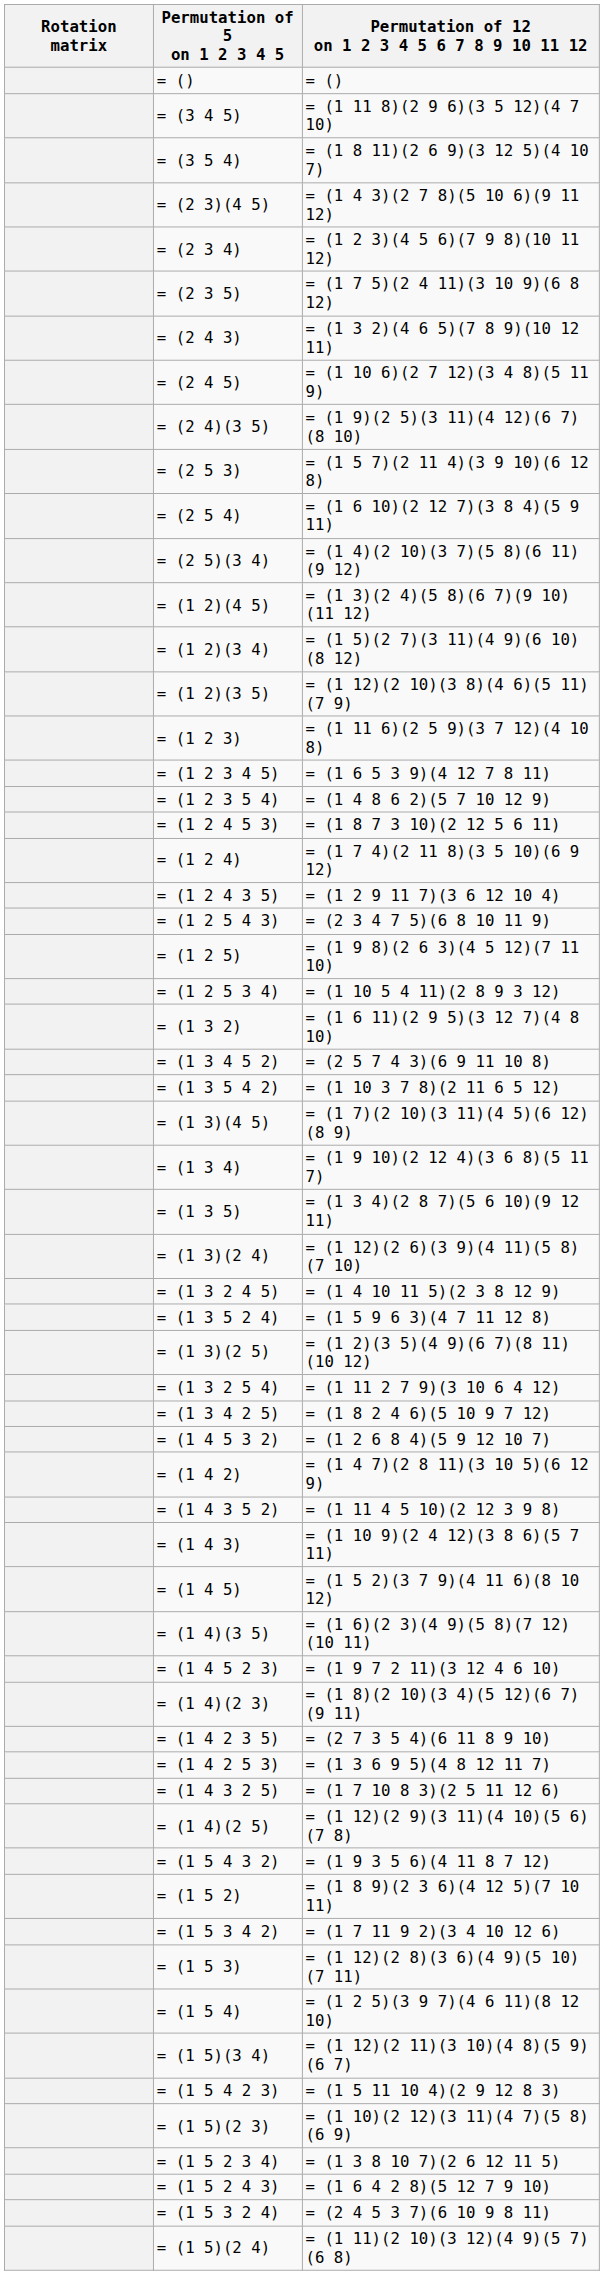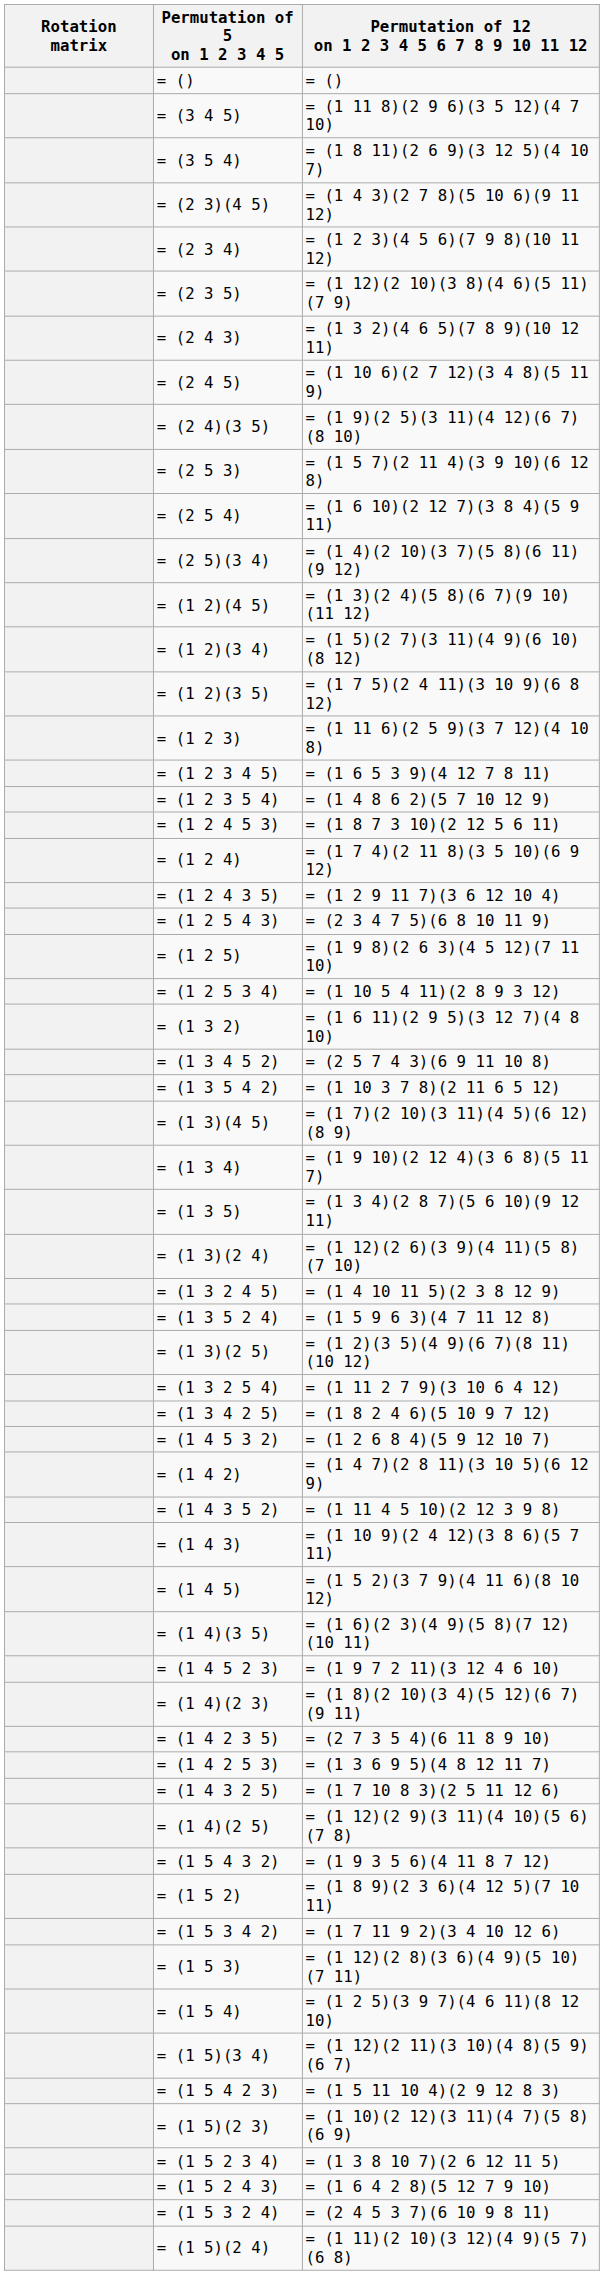(442, 294) = (1 7 5)(2 4 11)(3 10 9)(6 8 12) -> (447, 294) = (1 12)(2 10)(3 8)(4 6)(5 11)(7 9)
(447, 694) = (1 12)(2 10)(3 8)(4 6)(5 11)(7 9) -> (442, 694) = (1 7 5)(2 4 11)(3 10 9)(6 8 12)
